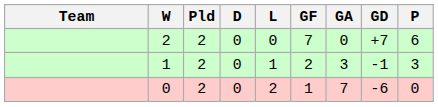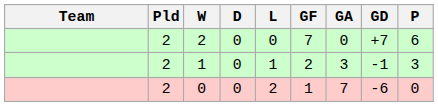columns swapped: (202, 17) <-> (166, 17)
